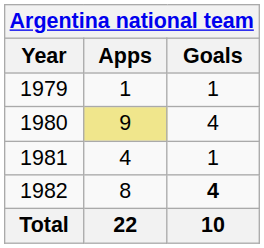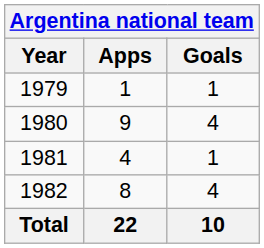(125, 123) khaki background -> (125, 123) no background
(213, 191) bold -> (213, 191) normal
